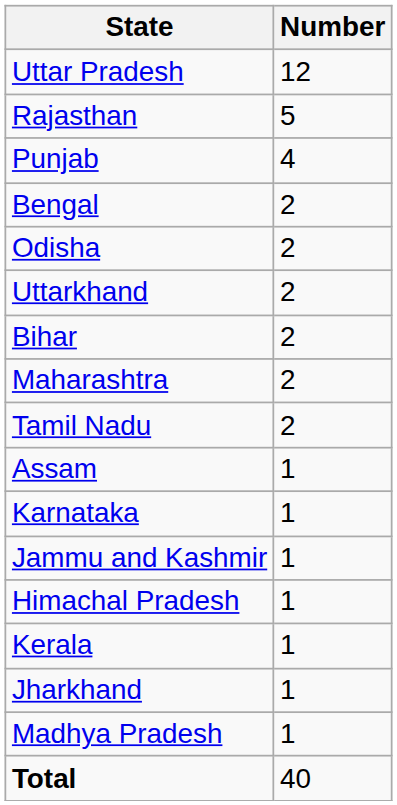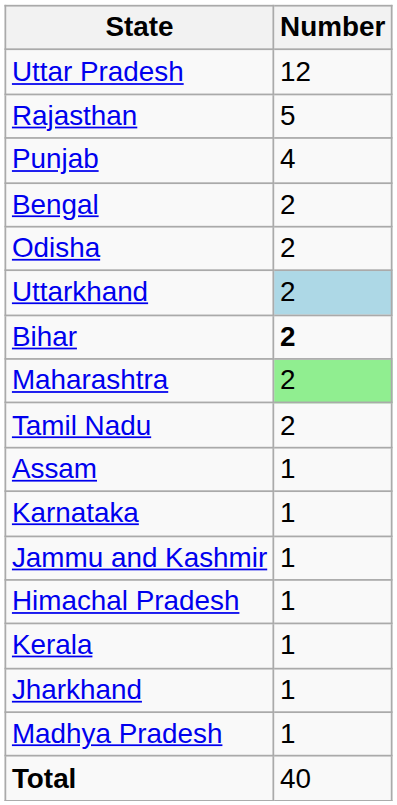(288, 292) no background -> (288, 292) lightblue background
(288, 336) normal -> (288, 336) bold
(288, 380) no background -> (288, 380) lightgreen background
